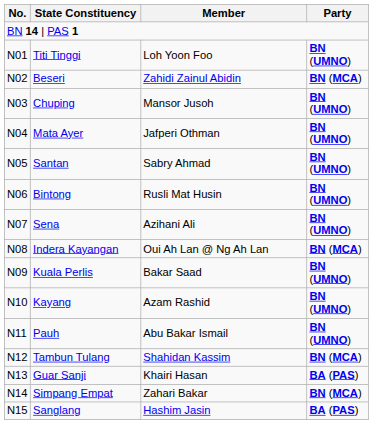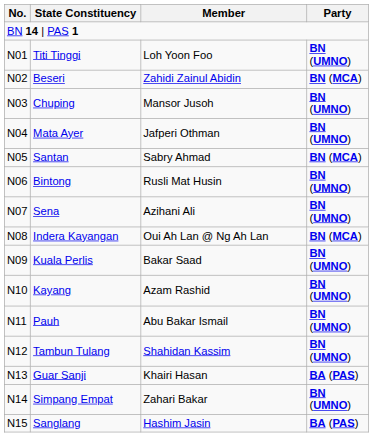(330, 164) BN (UMNO) -> (336, 157) BN (MCA)
(336, 357) BN (MCA) -> (330, 351) BN (UMNO)
(336, 393) BN (MCA) -> (330, 399) BN (UMNO)
